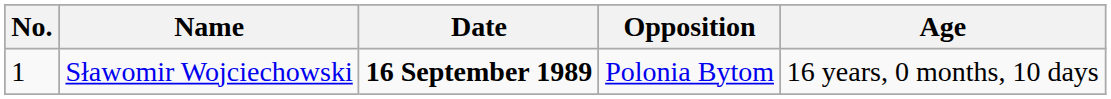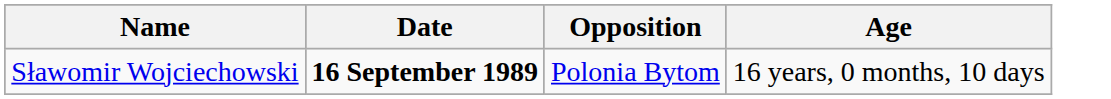- column: (32, 26)
